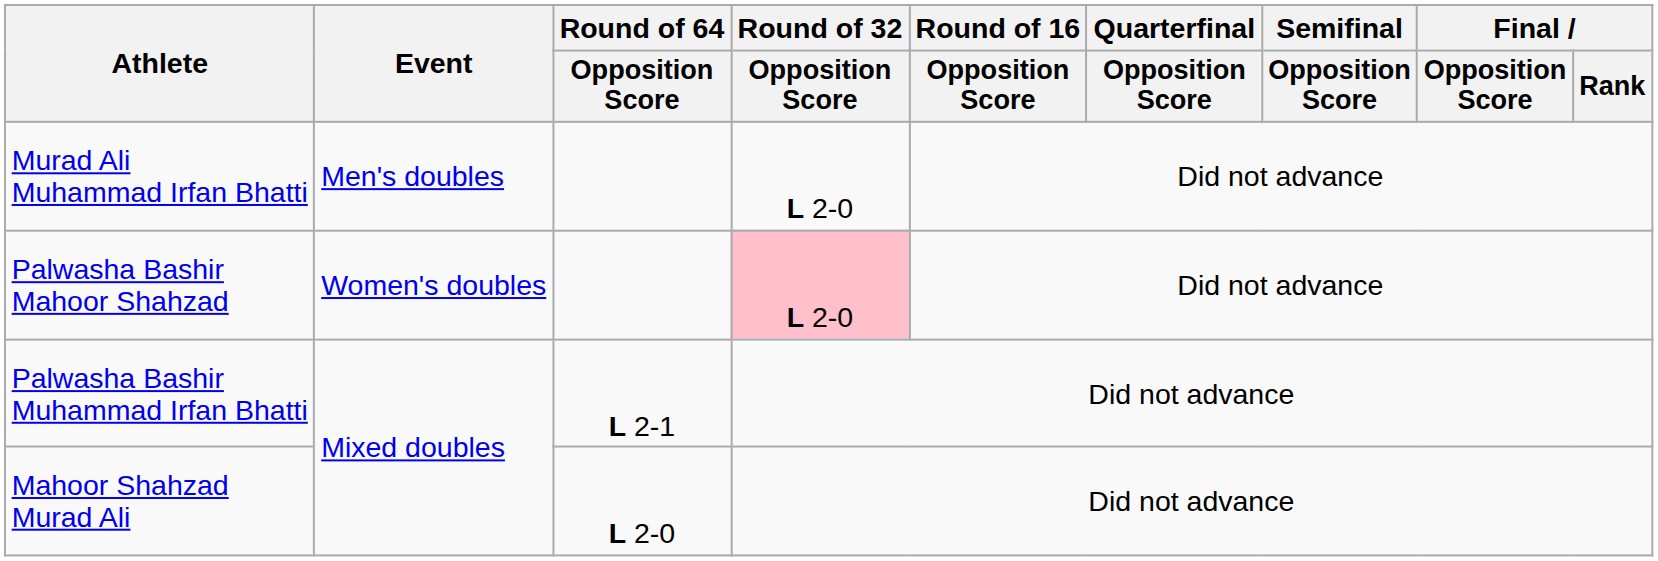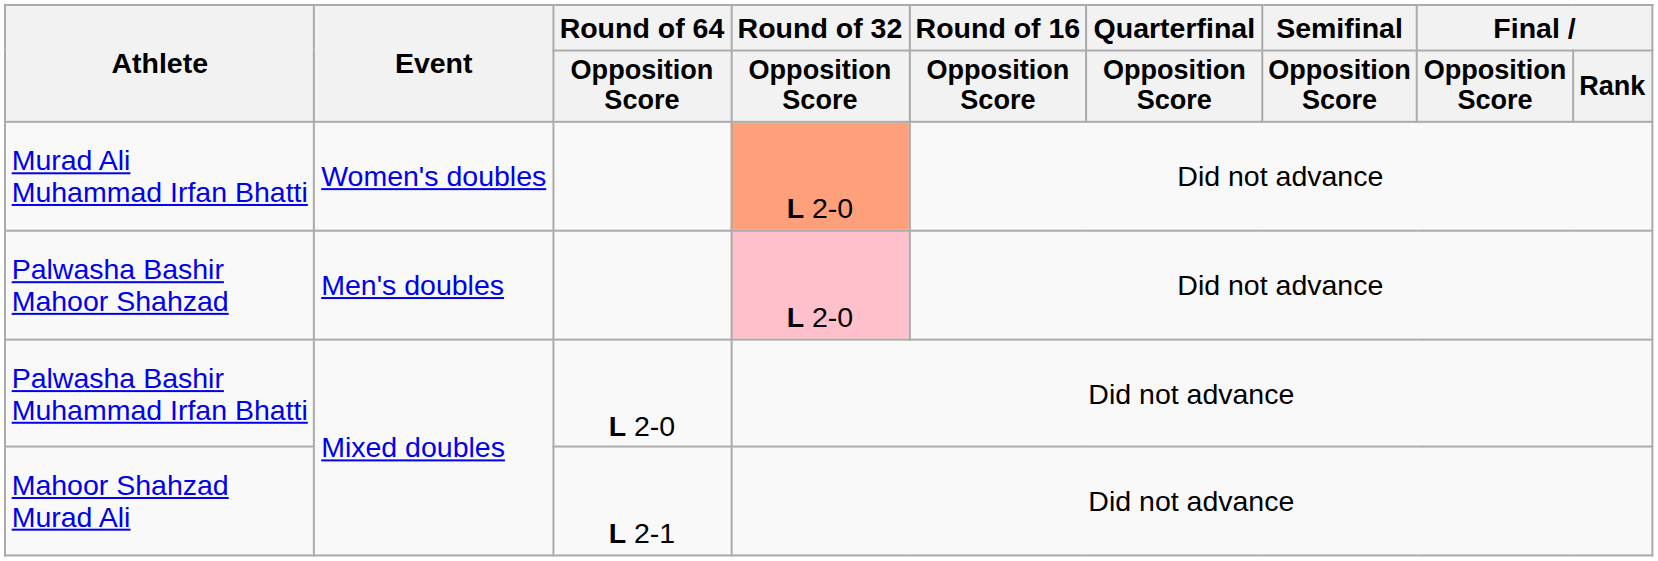(413, 177) Men's doubles -> (434, 177) Women's doubles
(820, 209) no background -> (820, 209) lightsalmon background
(434, 285) Women's doubles -> (413, 285) Men's doubles
(642, 425) L 2-1 -> (642, 425) L 2-0
(642, 534) L 2-0 -> (642, 534) L 2-1
